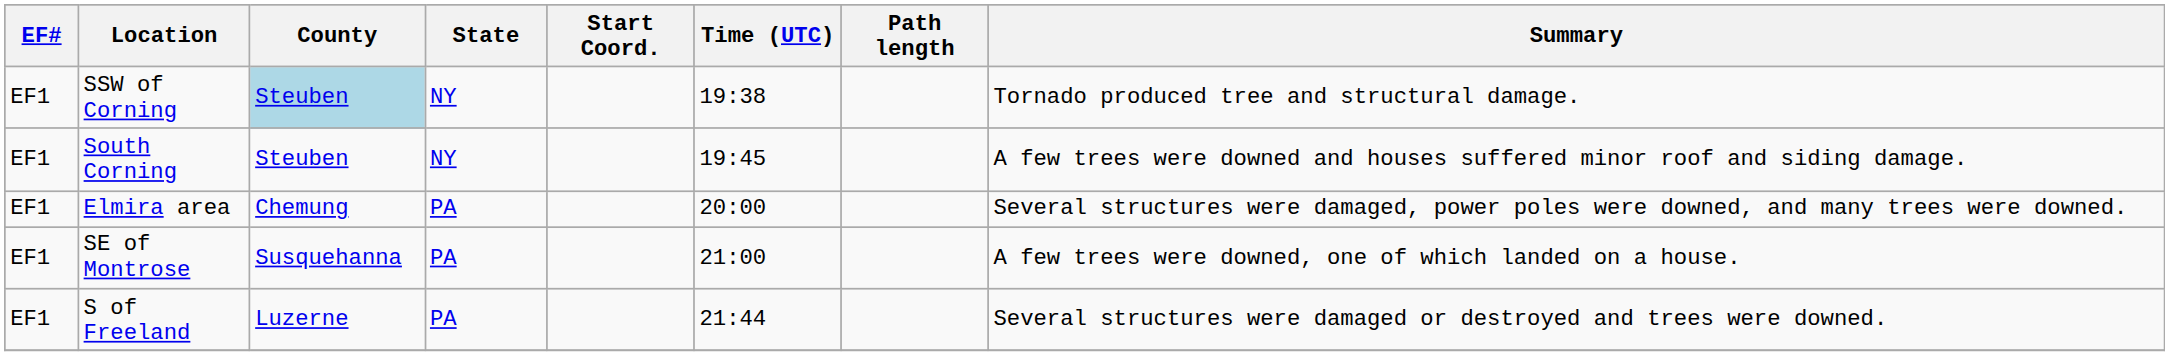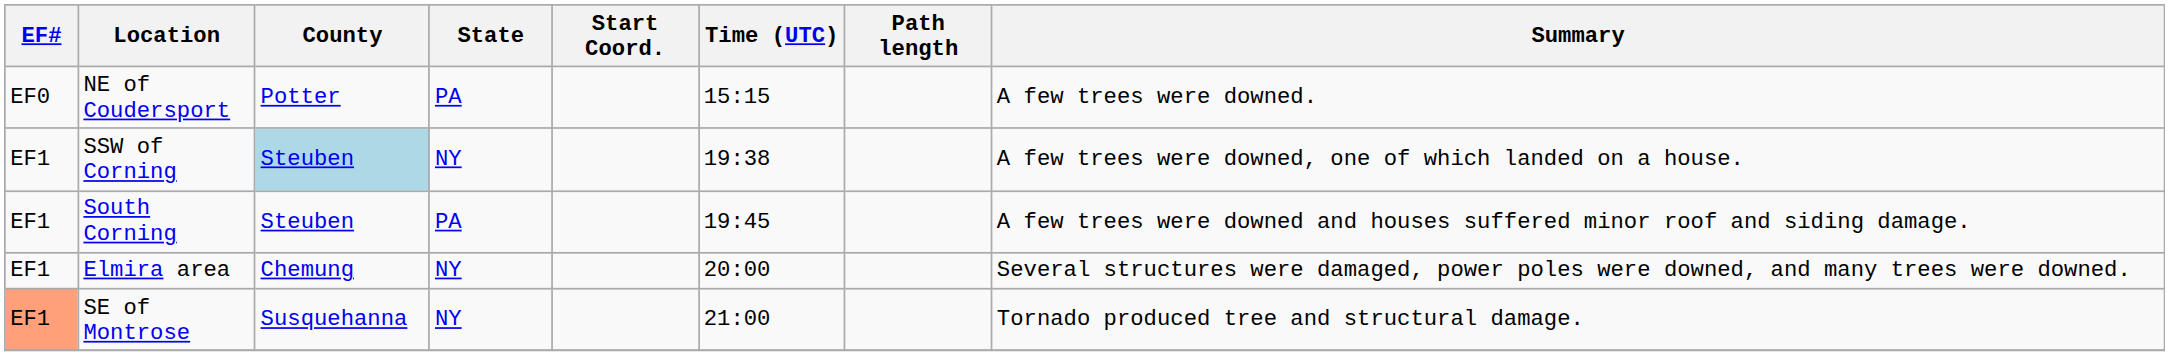+ row: (157, 98)
(1287, 98) Tornado produced tree and structural damage. -> (1370, 160) A few trees were downed, one of which landed on a house.
(443, 160) NY -> (448, 221) PA
(443, 209) PA -> (448, 270) NY
(30, 258) no background -> (30, 320) lightsalmon background
(443, 258) PA -> (448, 320) NY
(1367, 258) A few trees were downed, one of which landed on a house. -> (1290, 320) Tornado produced tree and structural damage.
- row: (137, 320)
